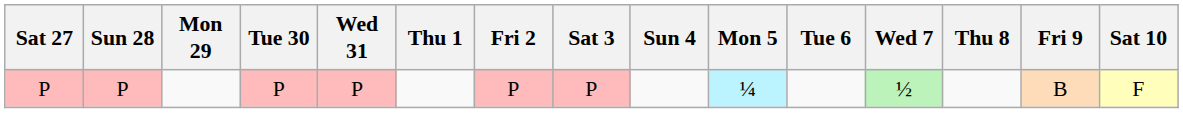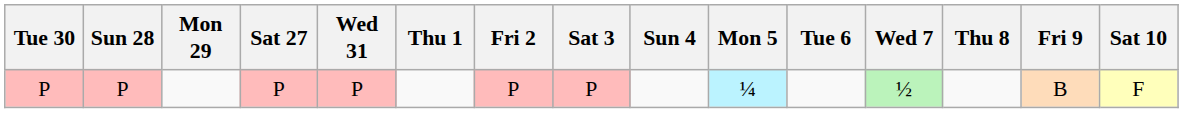columns swapped: (44, 37) <-> (279, 37)
